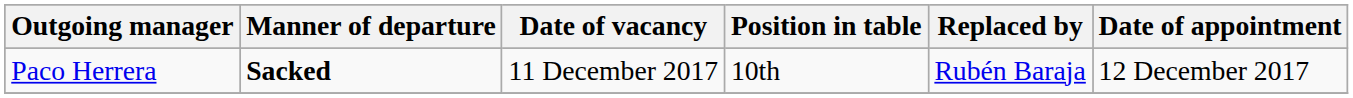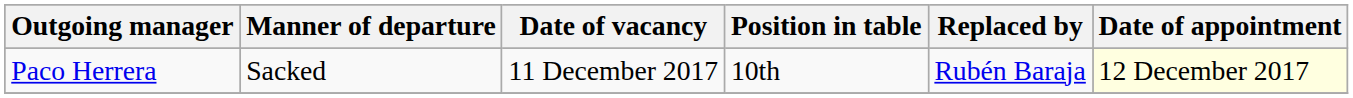(289, 70) bold -> (286, 70) normal
(1204, 70) no background -> (1204, 70) lightyellow background
